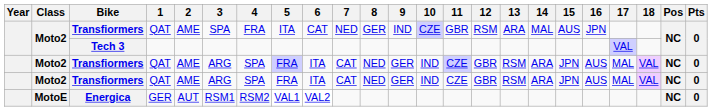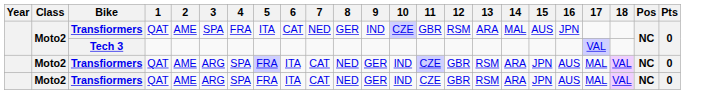- row: (108, 98)
